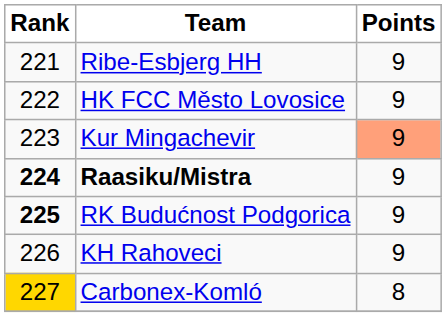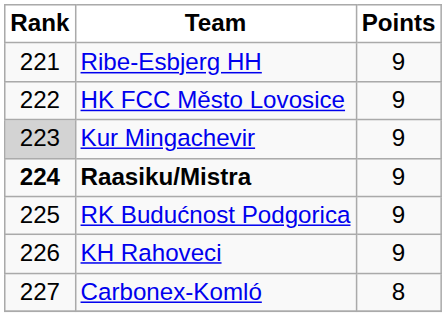(40, 138) no background -> (40, 138) lightgrey background
(399, 138) lightsalmon background -> (399, 138) no background
(40, 215) bold -> (40, 215) normal
(40, 291) gold background -> (40, 291) no background
